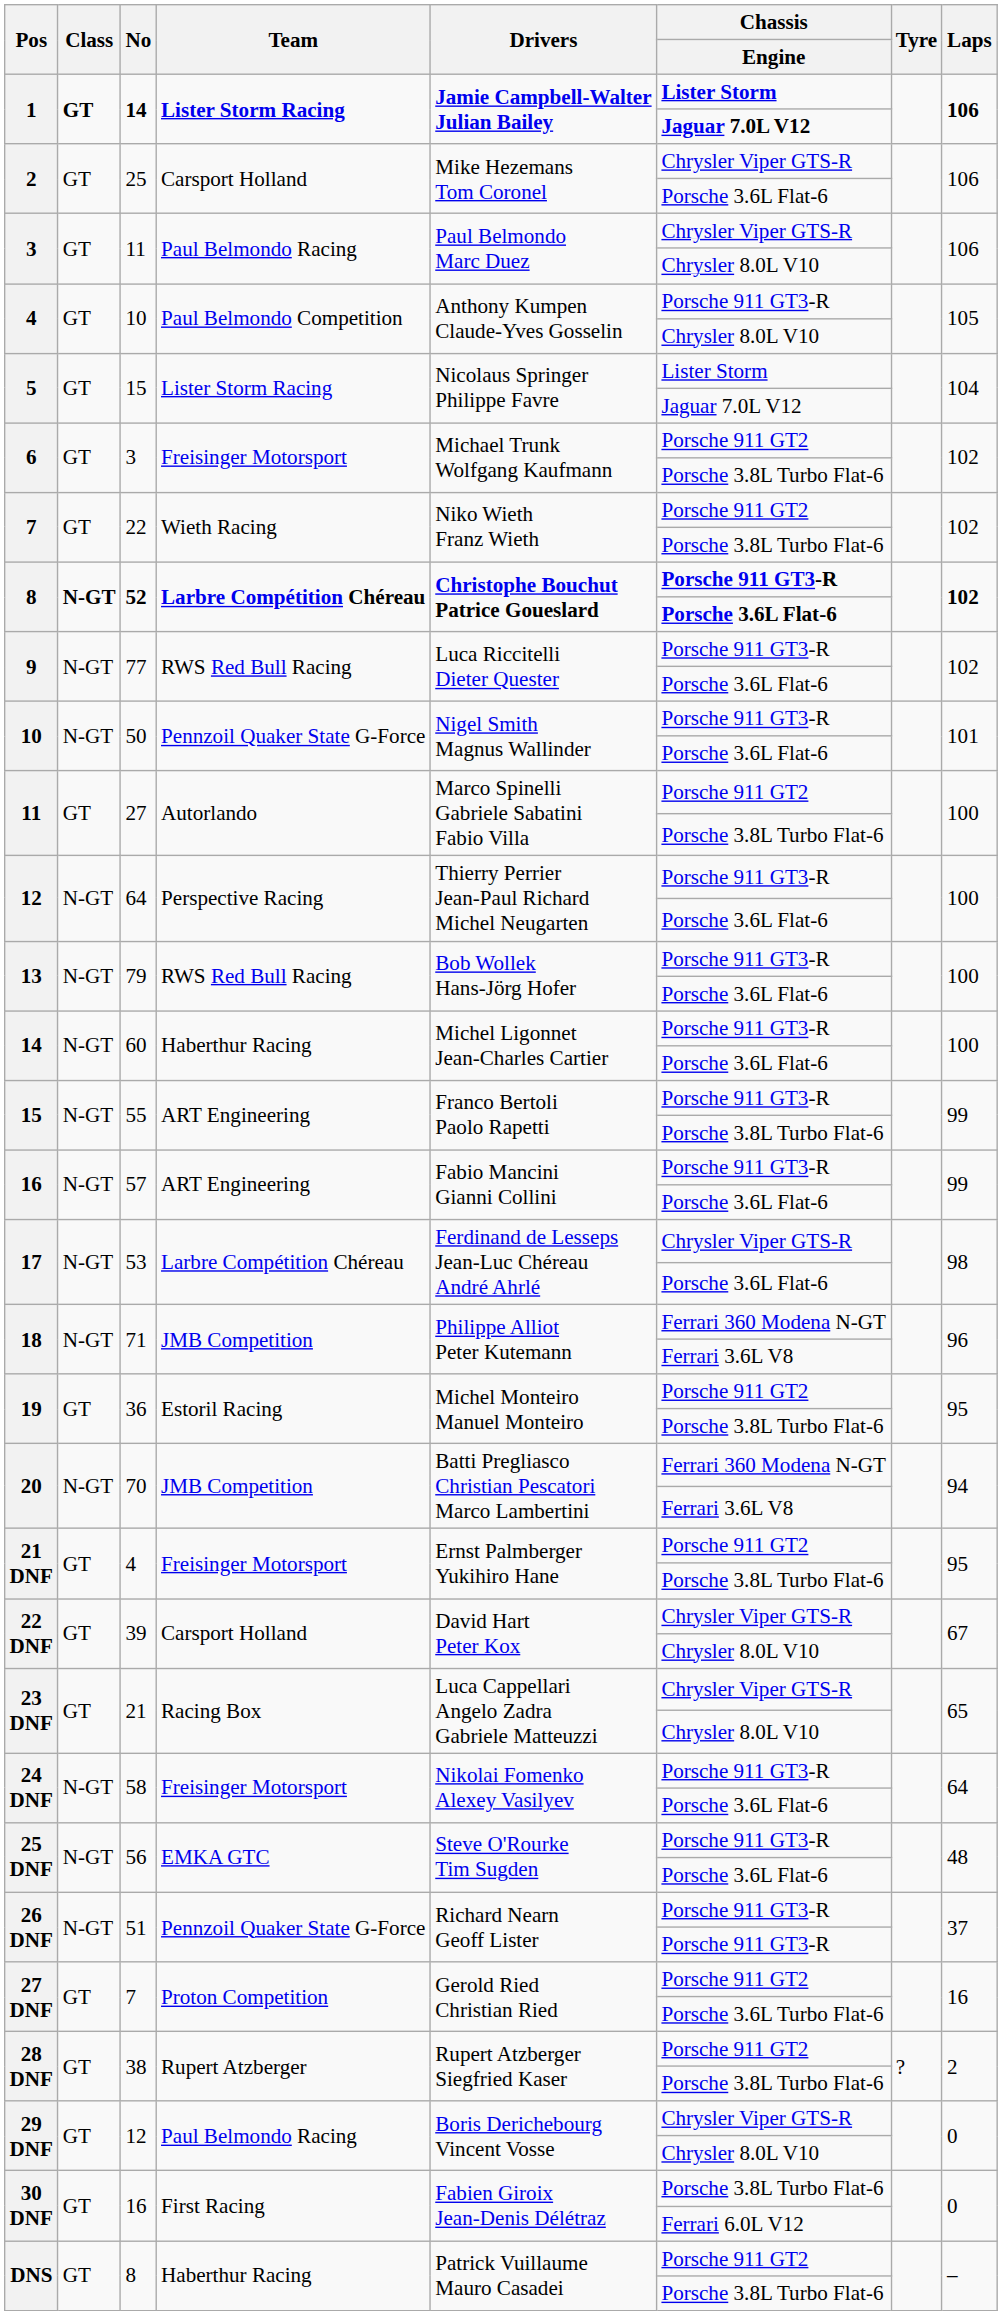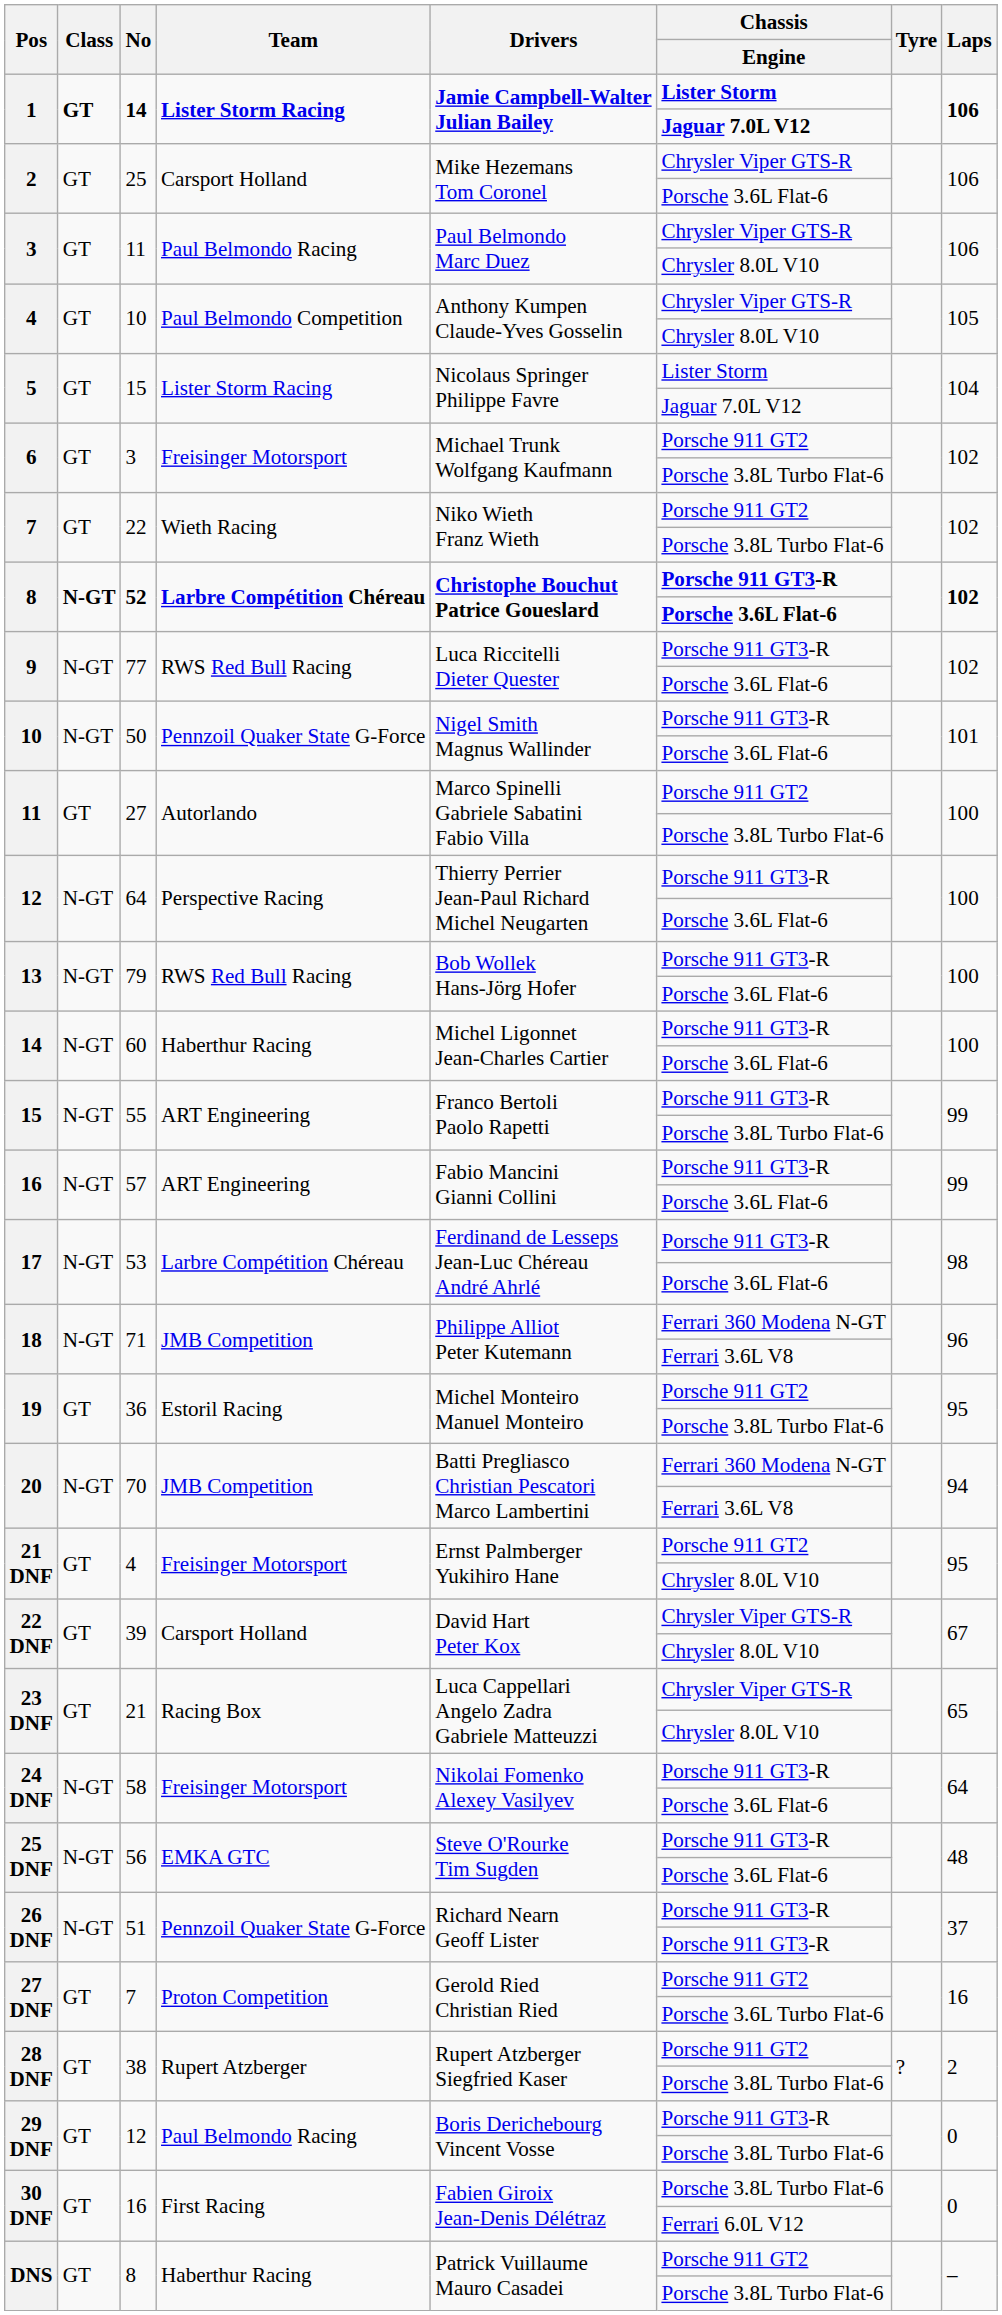(745, 300) Porsche 911 GT3-R -> (757, 300) Chrysler Viper GTS-R
(757, 1240) Chrysler Viper GTS-R -> (745, 1240) Porsche 911 GT3-R
(772, 1580) Porsche 3.8L Turbo Flat-6 -> (740, 1580) Chrysler 8.0L V10
(757, 2118) Chrysler Viper GTS-R -> (745, 2118) Porsche 911 GT3-R
(740, 2153) Chrysler 8.0L V10 -> (772, 2153) Porsche 3.8L Turbo Flat-6
